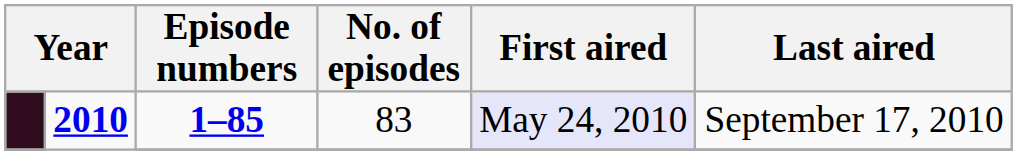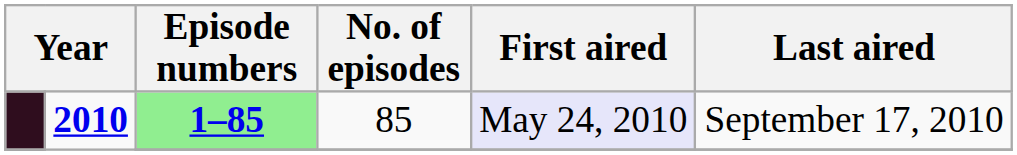(227, 120) no background -> (227, 120) lightgreen background
(394, 120) 83 -> (394, 120) 85
